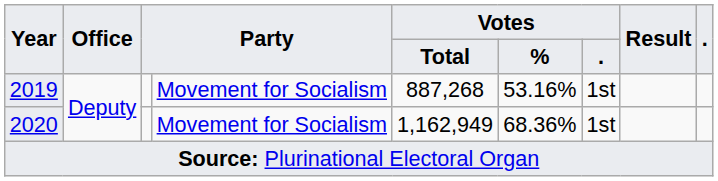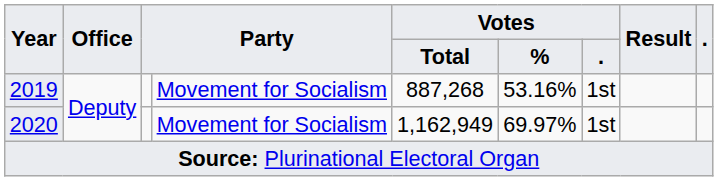(540, 125) 68.36% -> (540, 125) 69.97%
